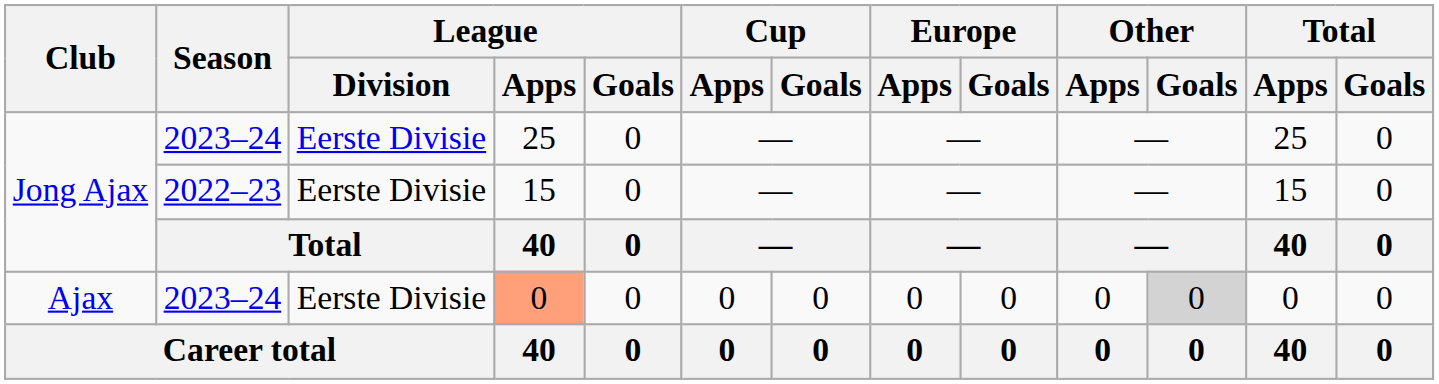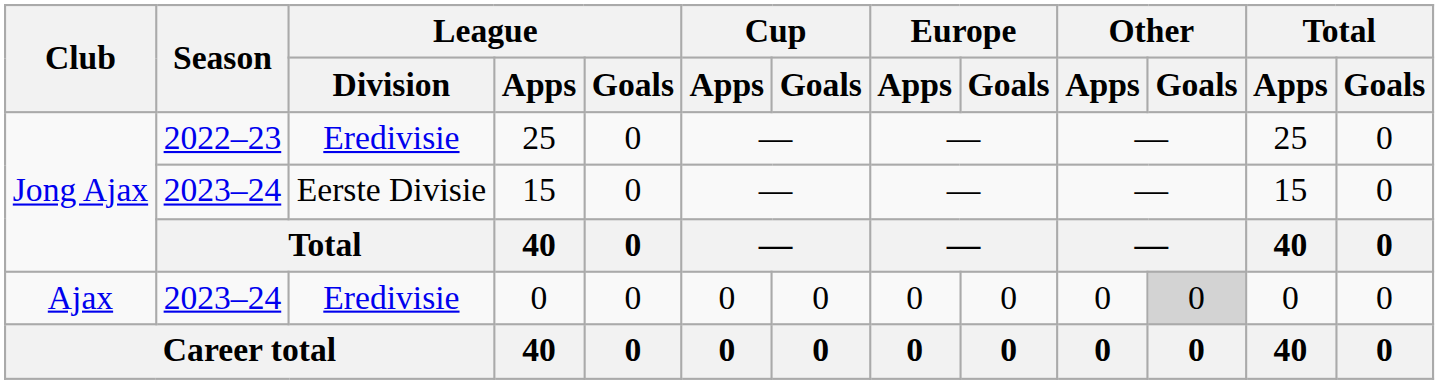(222, 137) 2023–24 -> (222, 137) 2022–23
(391, 137) Eerste Divisie -> (391, 137) Eredivisie
(222, 191) 2022–23 -> (222, 191) 2023–24
(391, 297) Eerste Divisie -> (391, 297) Eredivisie
(539, 297) lightsalmon background -> (539, 297) no background
